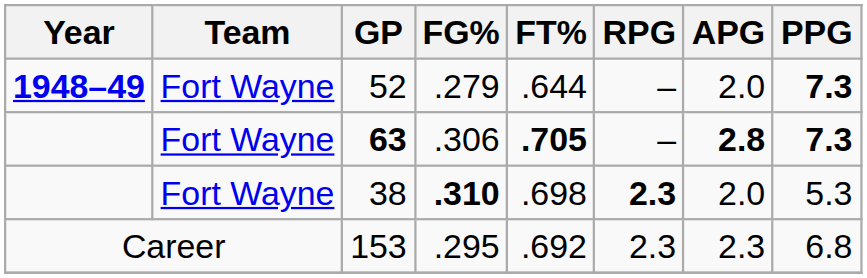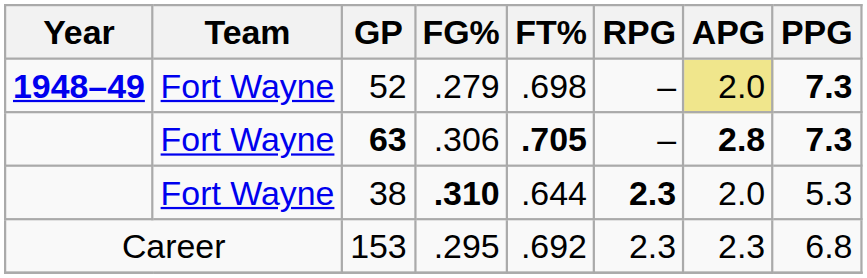(554, 86) .644 -> (554, 86) .698
(742, 86) no background -> (742, 86) khaki background
(554, 193) .698 -> (554, 193) .644
